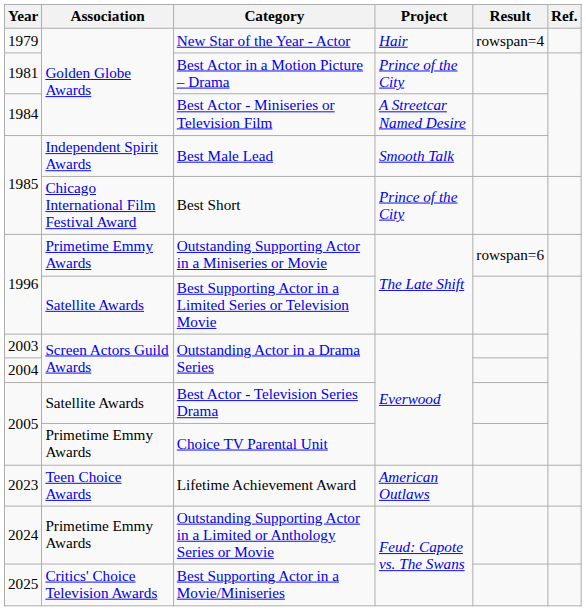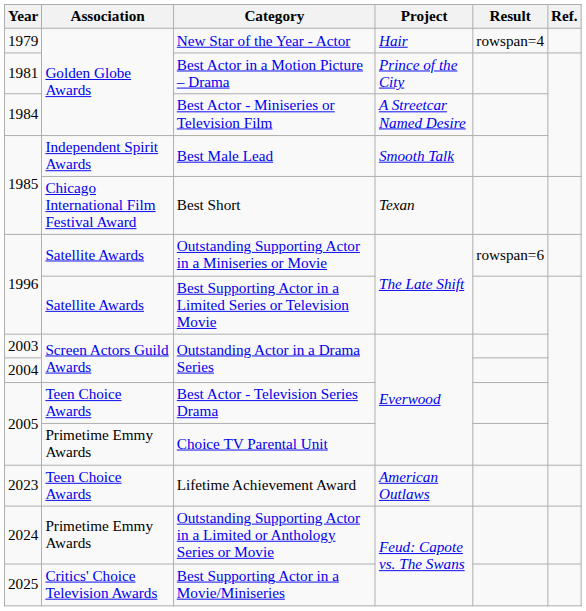(418, 205) Prince of the City -> (397, 205) Texan
(99, 255) Primetime Emmy Awards -> (95, 255) Satellite Awards
(95, 402) Satellite Awards -> (83, 402) Teen Choice Awards
